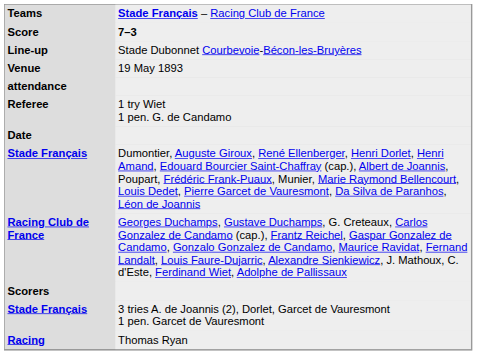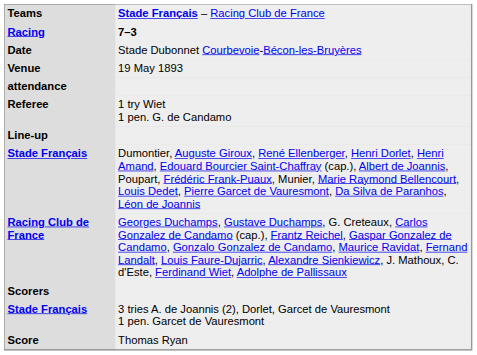(23, 32) Score -> (26, 32) Racing
(28, 50) Line-up -> (20, 50) Date
(20, 135) Date -> (28, 135) Line-up
(26, 340) Racing -> (23, 340) Score
